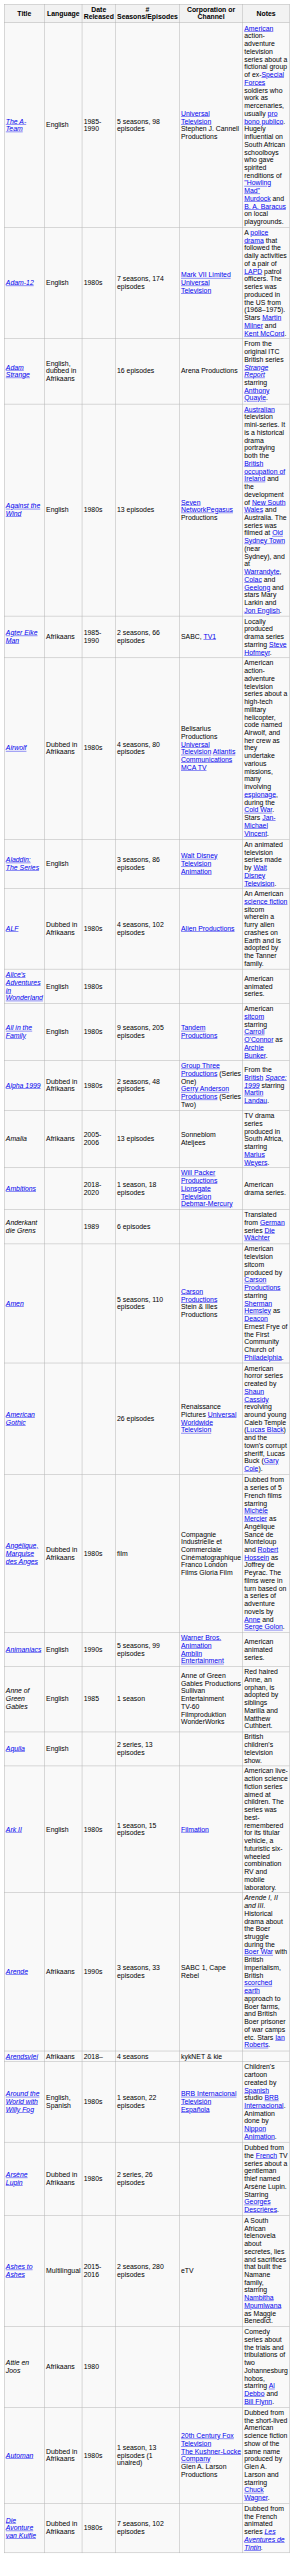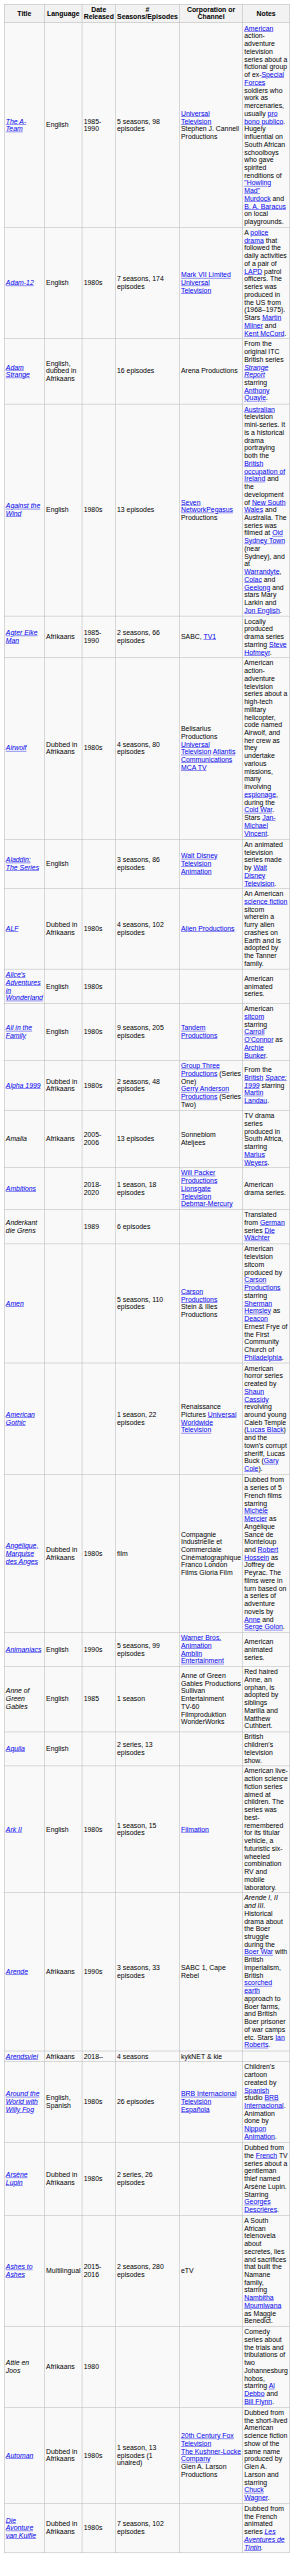(136, 1419) 26 episodes -> (137, 1419) 1 season, 22 episodes
(137, 2102) 1 season, 22 episodes -> (136, 2102) 26 episodes
